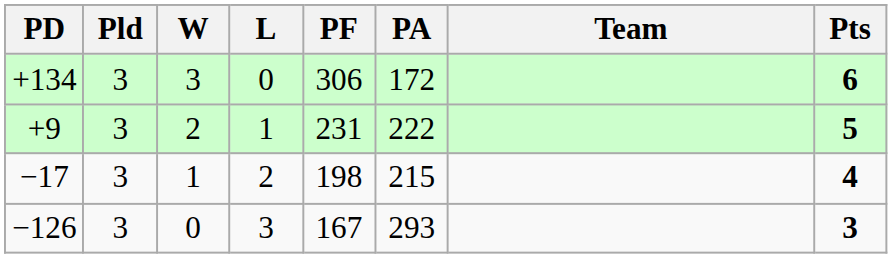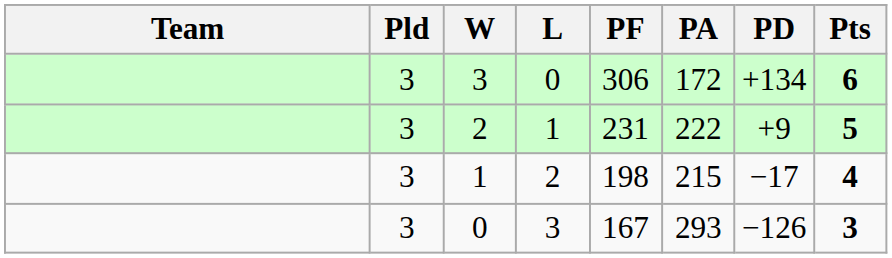columns swapped: (631, 29) <-> (44, 29)
